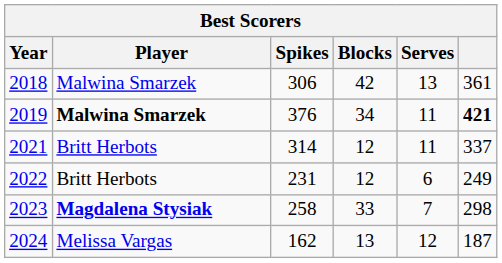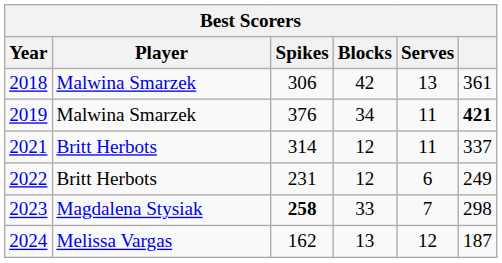(131, 115) bold -> (126, 115) normal
(134, 210) bold -> (129, 210) normal
(302, 210) normal -> (302, 210) bold
